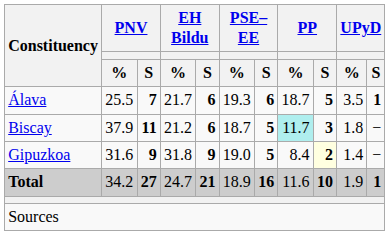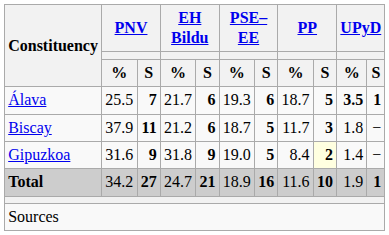(353, 100) normal -> (353, 100) bold
(296, 127) paleturquoise background -> (296, 127) no background
